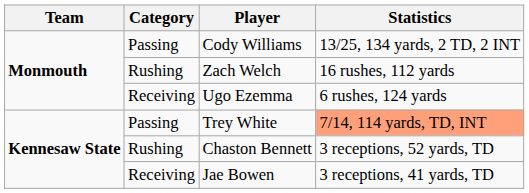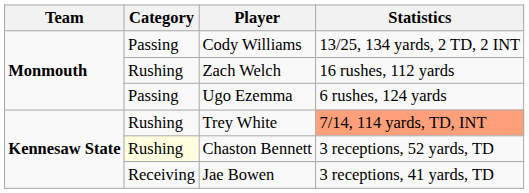(161, 96) Receiving -> (153, 96) Passing
(153, 122) Passing -> (156, 122) Rushing
(156, 148) no background -> (156, 148) lightyellow background
